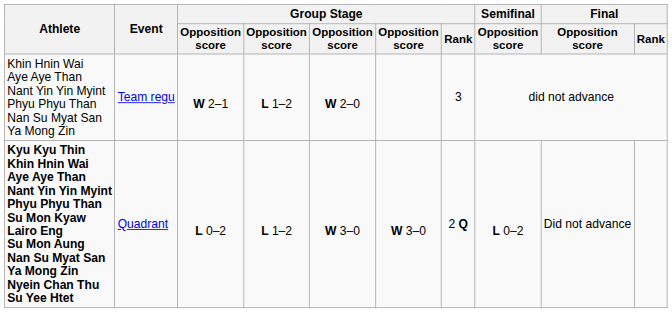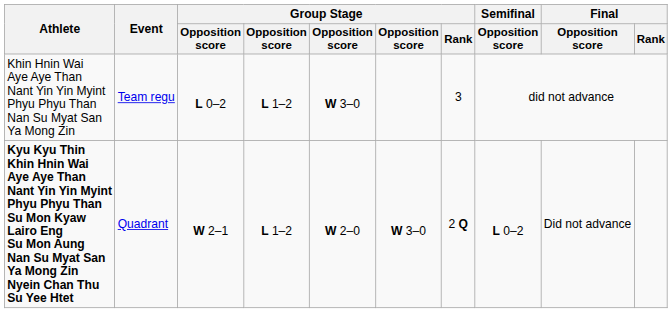(211, 104) W 2–1 -> (211, 104) L 0–2
(343, 104) W 2–0 -> (343, 104) W 3–0
(211, 231) L 0–2 -> (211, 231) W 2–1
(343, 231) W 3–0 -> (343, 231) W 2–0
